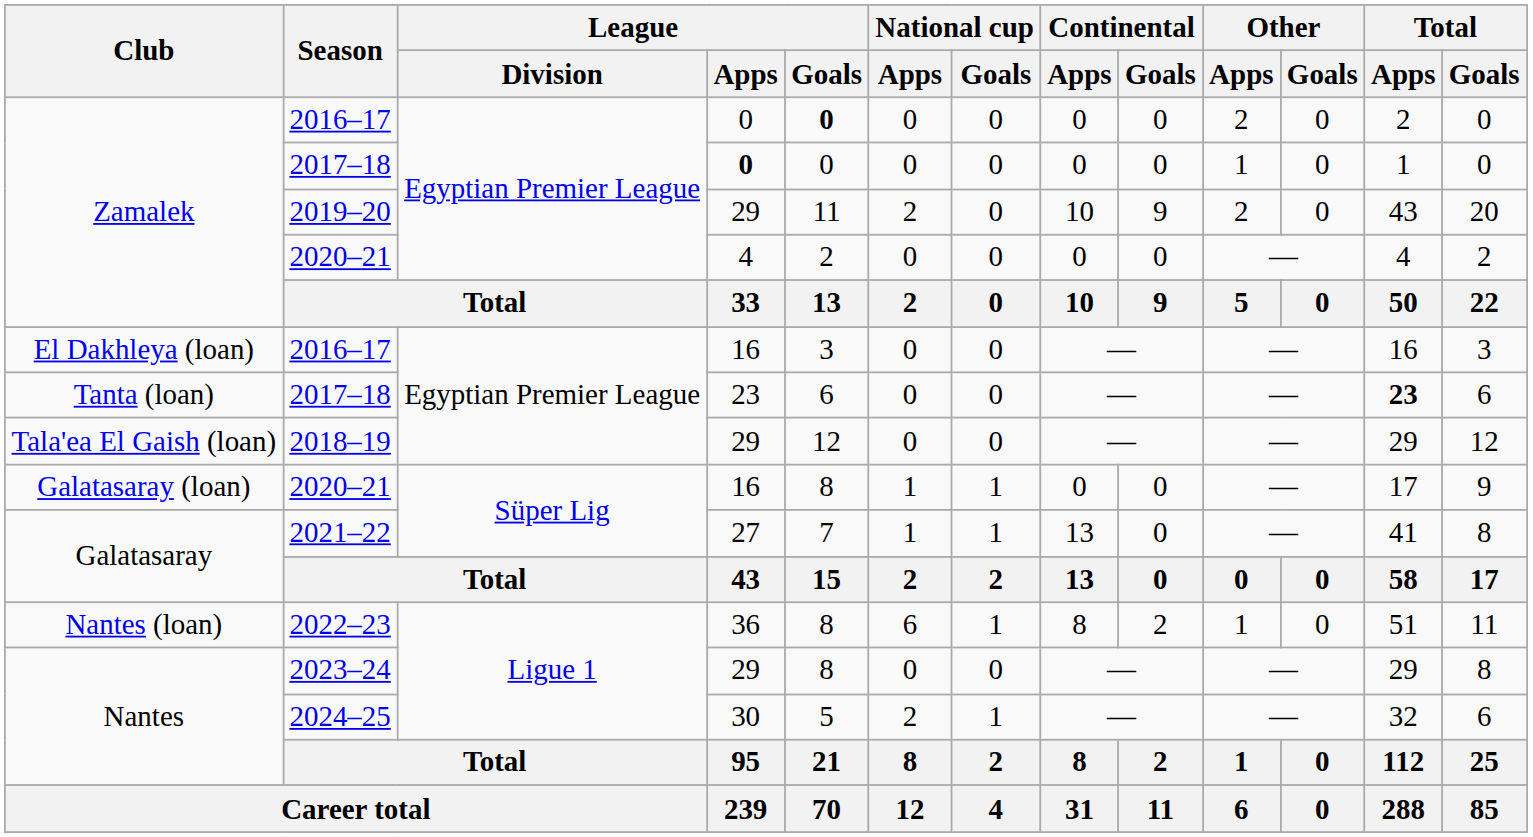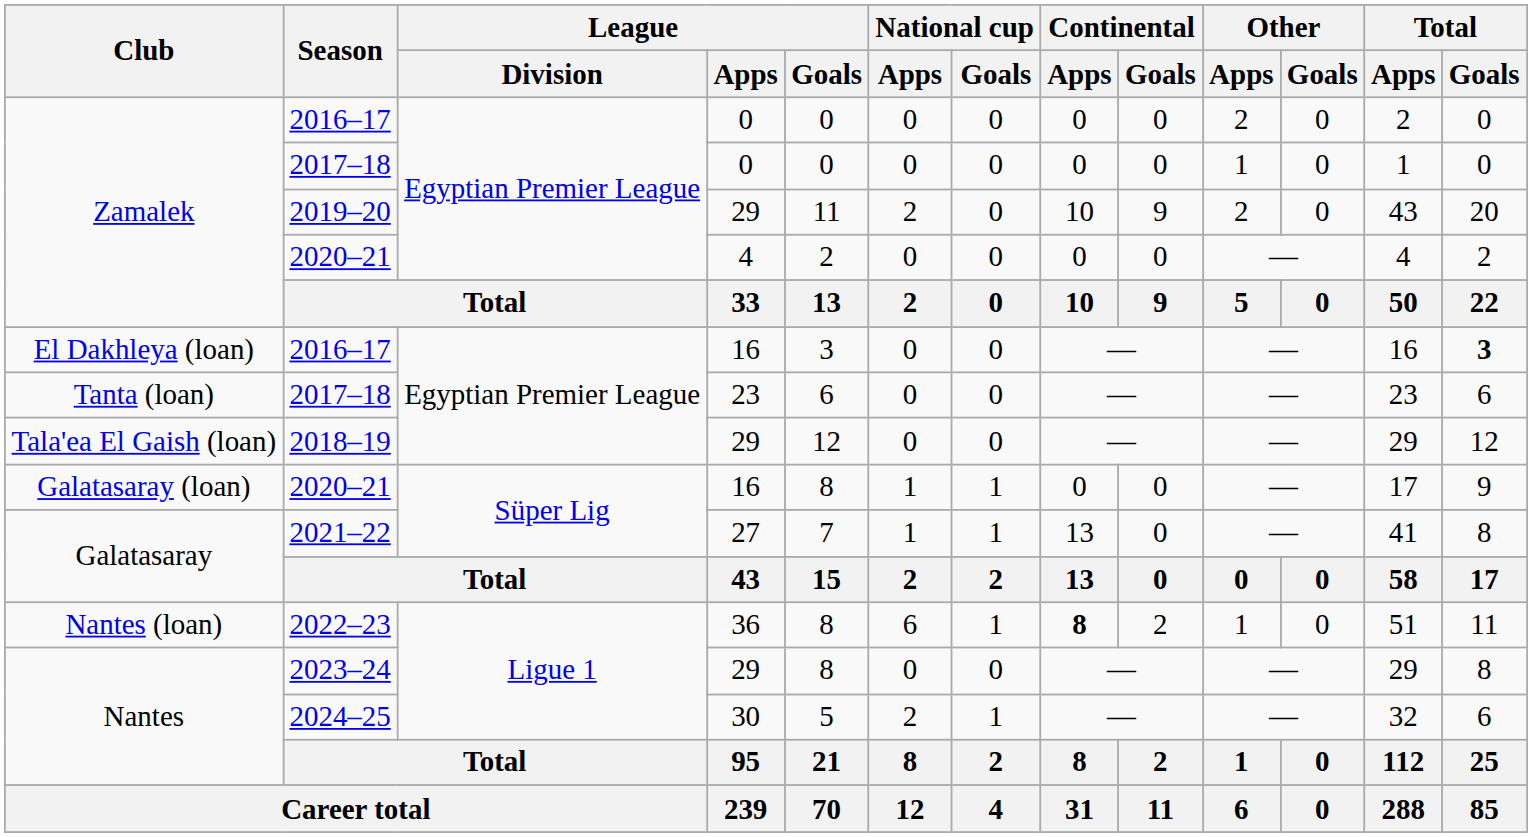(827, 119) bold -> (827, 119) normal
(746, 165) bold -> (746, 165) normal
(1484, 348) normal -> (1484, 348) bold
(1403, 394) bold -> (1403, 394) normal
(1079, 624) normal -> (1079, 624) bold
